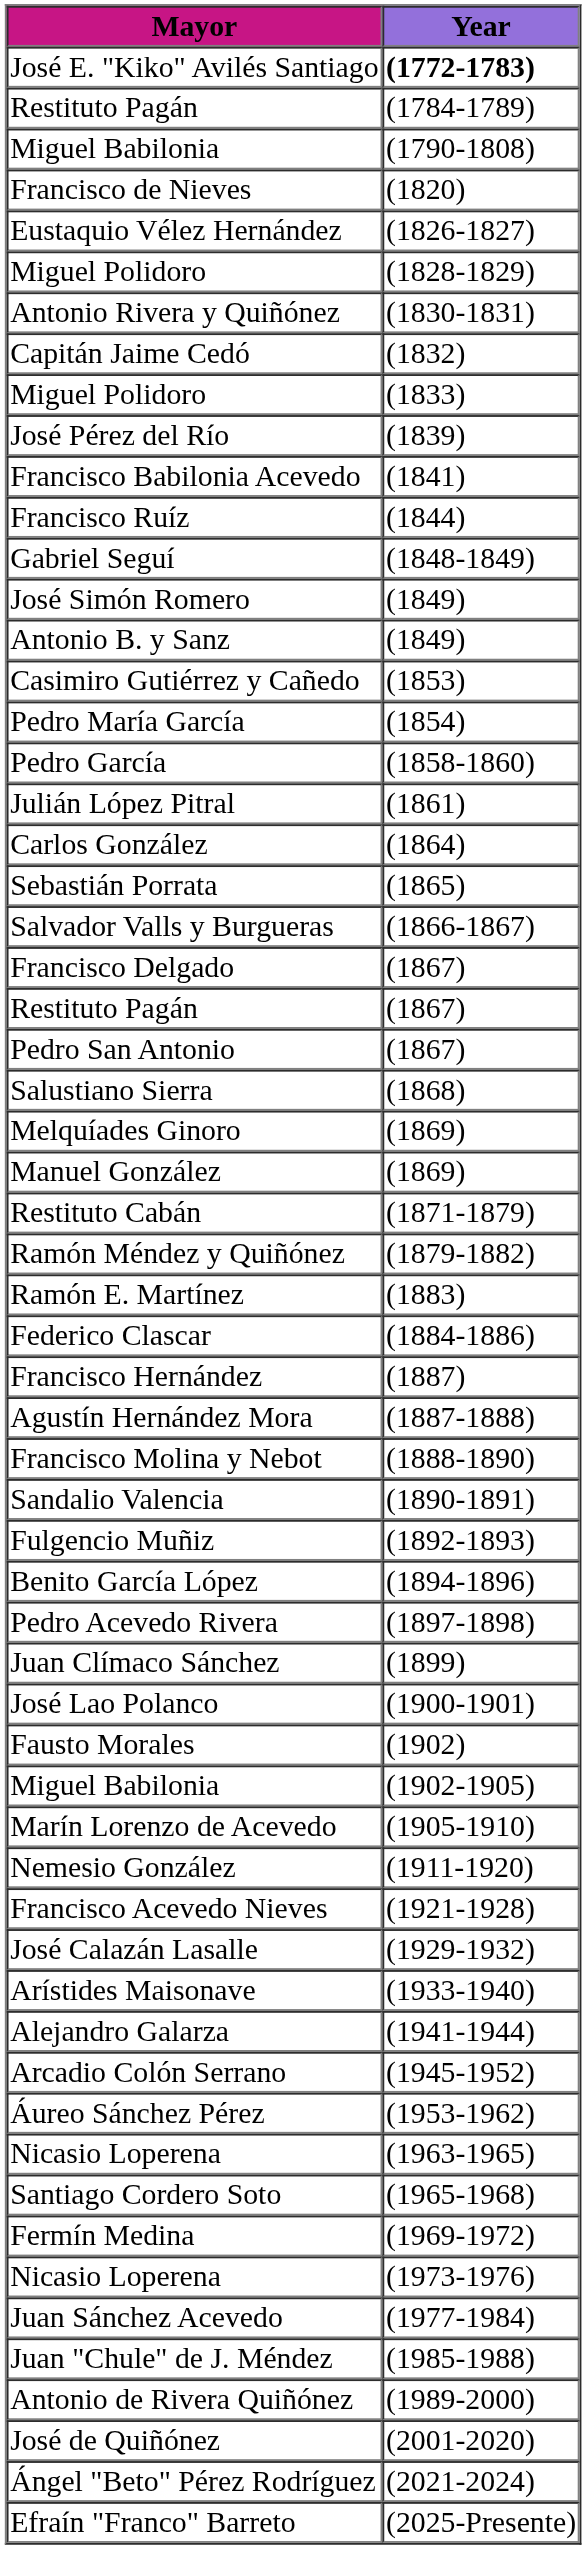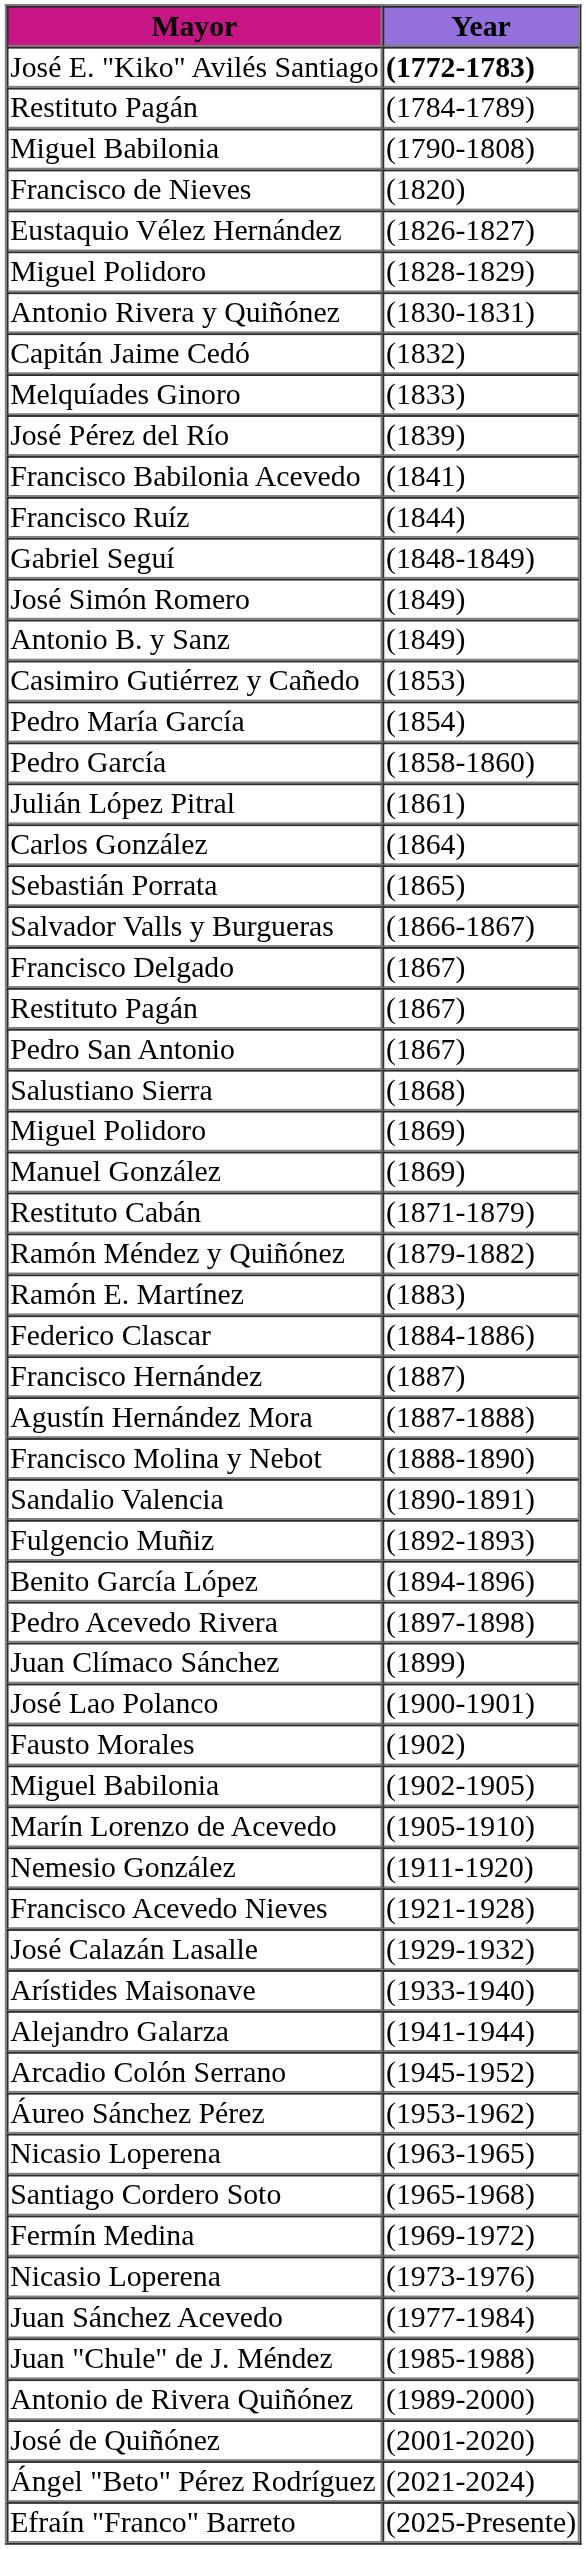(108, 394) Miguel Polidoro -> (125, 394) Melquíades Ginoro
(125, 1130) Melquíades Ginoro -> (108, 1130) Miguel Polidoro
